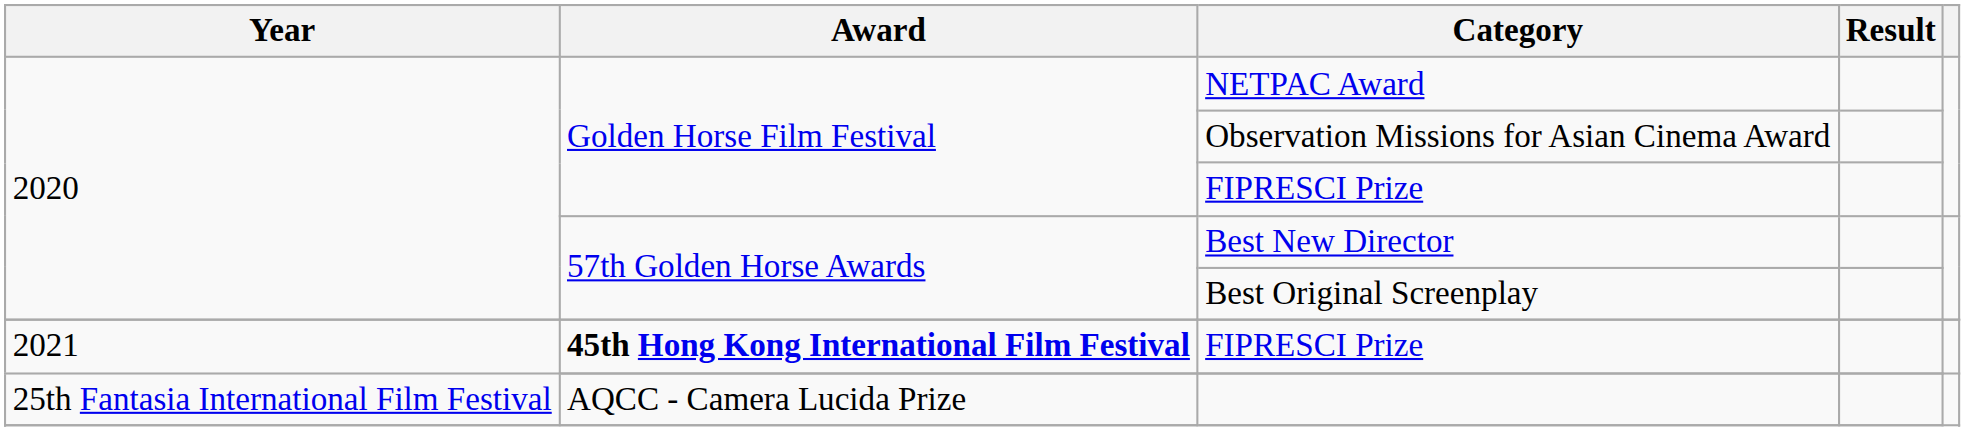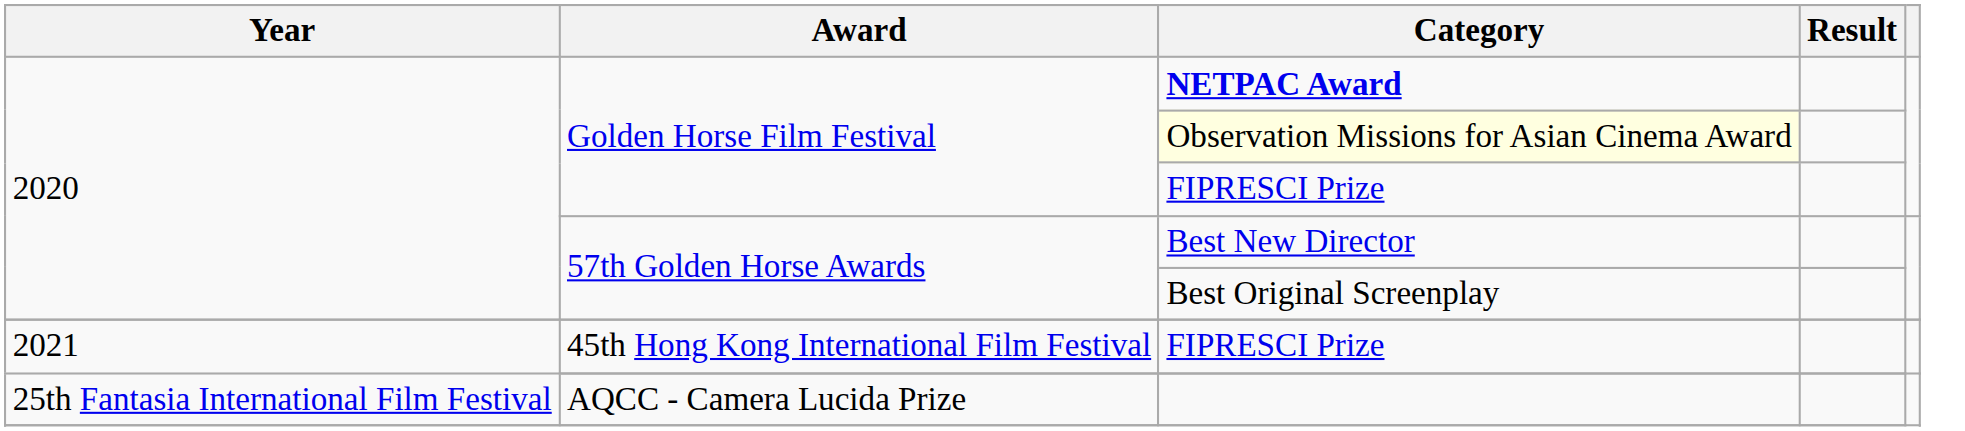(1315, 83) normal -> (1284, 83) bold
(1518, 135) no background -> (1479, 135) lightyellow background
(878, 345) bold -> (859, 345) normal
